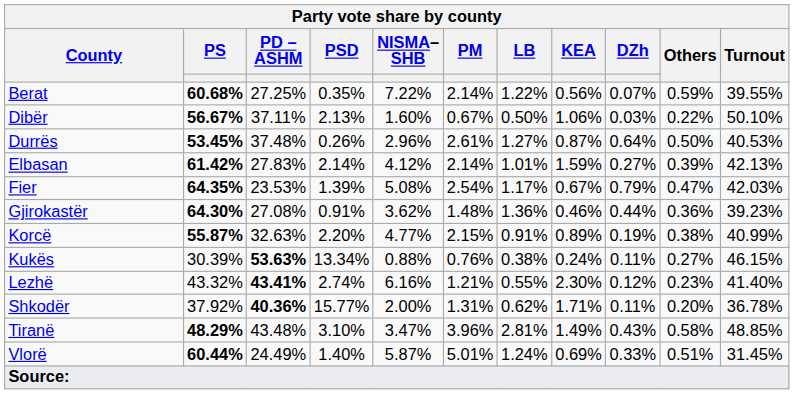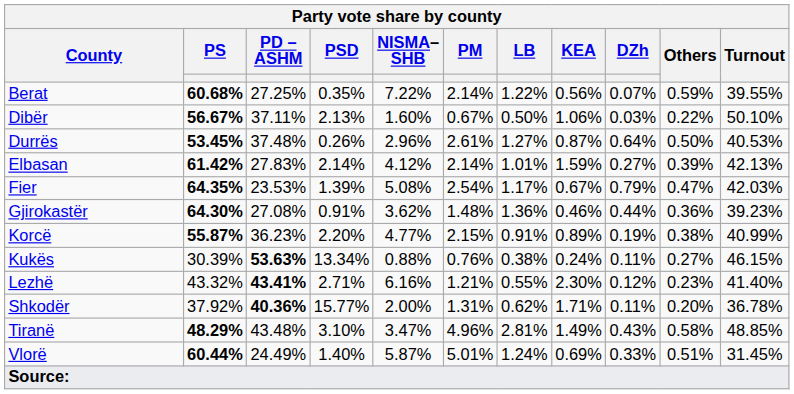(278, 236) 32.63% -> (278, 236) 36.23%
(342, 283) 2.74% -> (342, 283) 2.71%
(470, 330) 3.96% -> (470, 330) 4.96%
